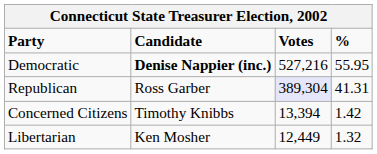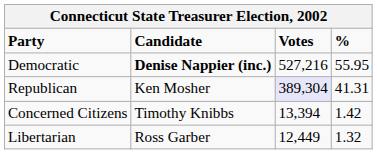(172, 88) Ross Garber -> (172, 88) Ken Mosher
(172, 137) Ken Mosher -> (172, 137) Ross Garber
